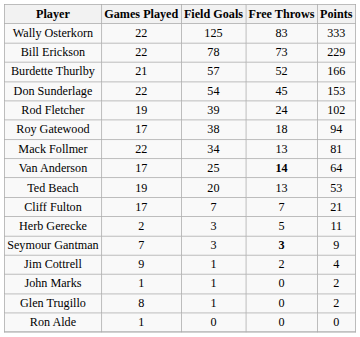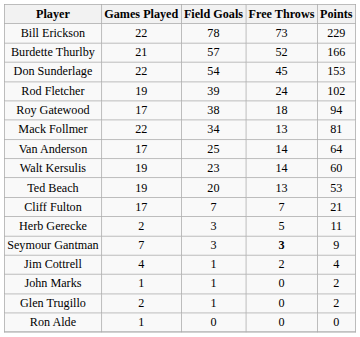- row: (53, 33)
(282, 168) bold -> (282, 149) normal
+ row: (53, 168)
(141, 264) 9 -> (141, 264) 4
(141, 303) 8 -> (141, 303) 2
